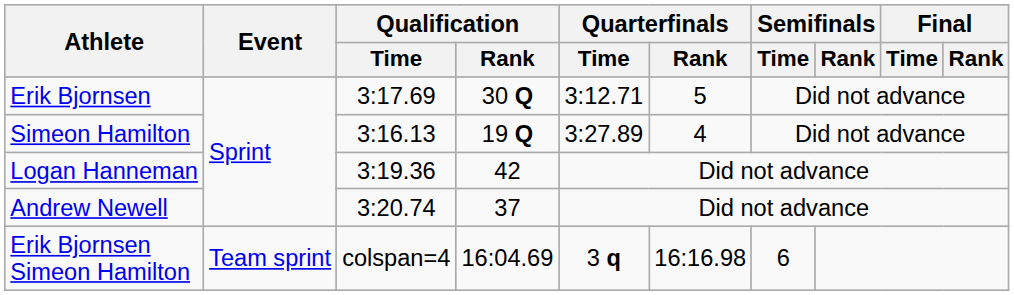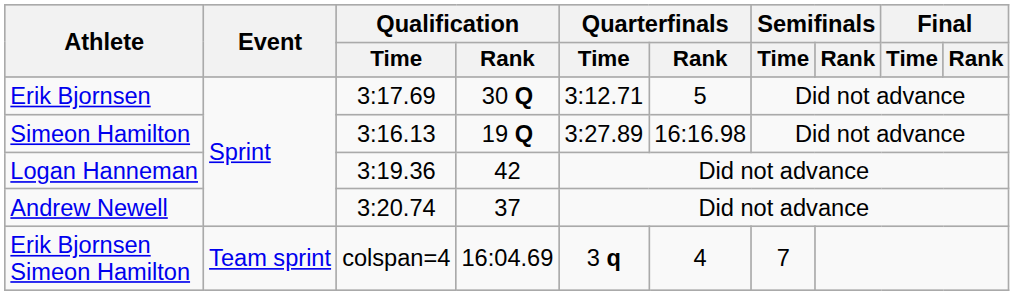(700, 134) 4 -> (700, 134) 16:16.98
(700, 259) 16:16.98 -> (700, 259) 4
(783, 259) 6 -> (783, 259) 7
